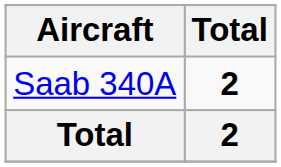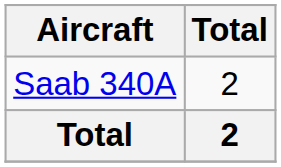(230, 82) bold -> (230, 82) normal
